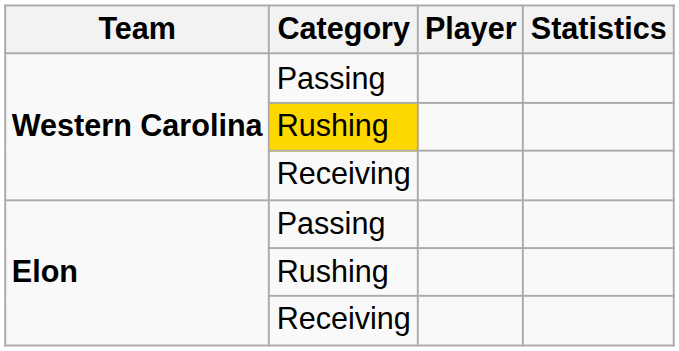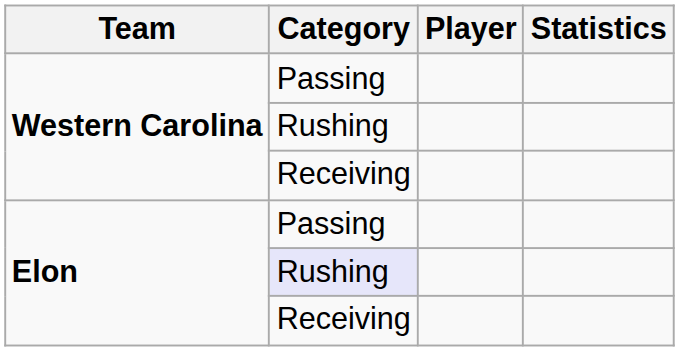(333, 126) gold background -> (333, 126) no background
(333, 271) no background -> (333, 271) lavender background
